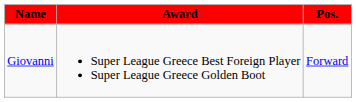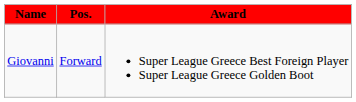columns swapped: (327, 14) <-> (180, 14)
